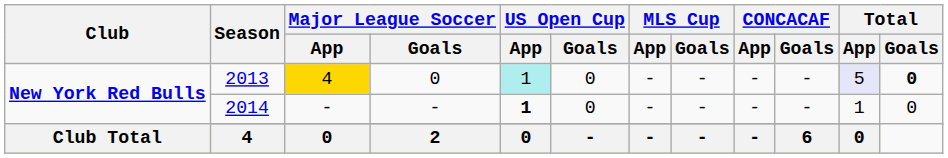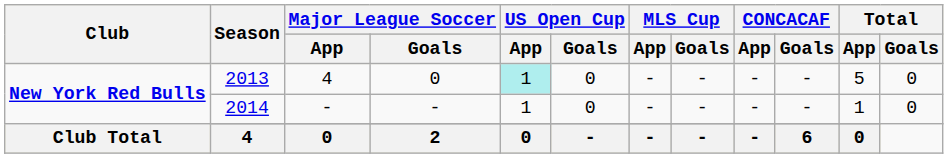(327, 79) gold background -> (327, 79) no background
(859, 79) lavender background -> (859, 79) no background
(912, 79) bold -> (912, 79) normal
(526, 109) bold -> (526, 109) normal
